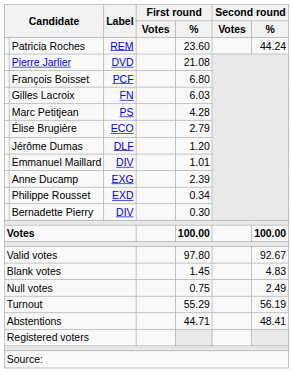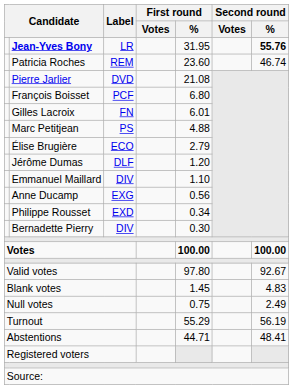+ row: (52, 46)
(273, 46) 44.24 -> (273, 63) 46.74
(200, 96) 6.03 -> (200, 112) 6.01
(200, 112) 4.28 -> (200, 129) 4.88
(200, 162) 1.01 -> (200, 179) 1.10
(200, 179) 2.39 -> (200, 195) 0.56
